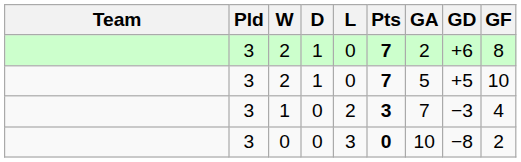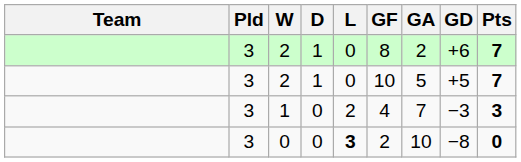columns swapped: (499, 19) <-> (386, 19)
(350, 141) normal -> (350, 141) bold
